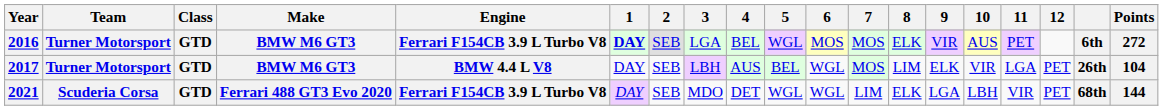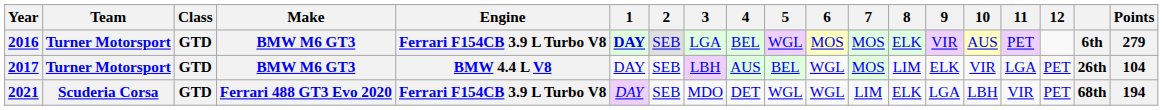(1134, 42) 272 -> (1134, 42) 279
(1134, 93) 144 -> (1134, 93) 194
